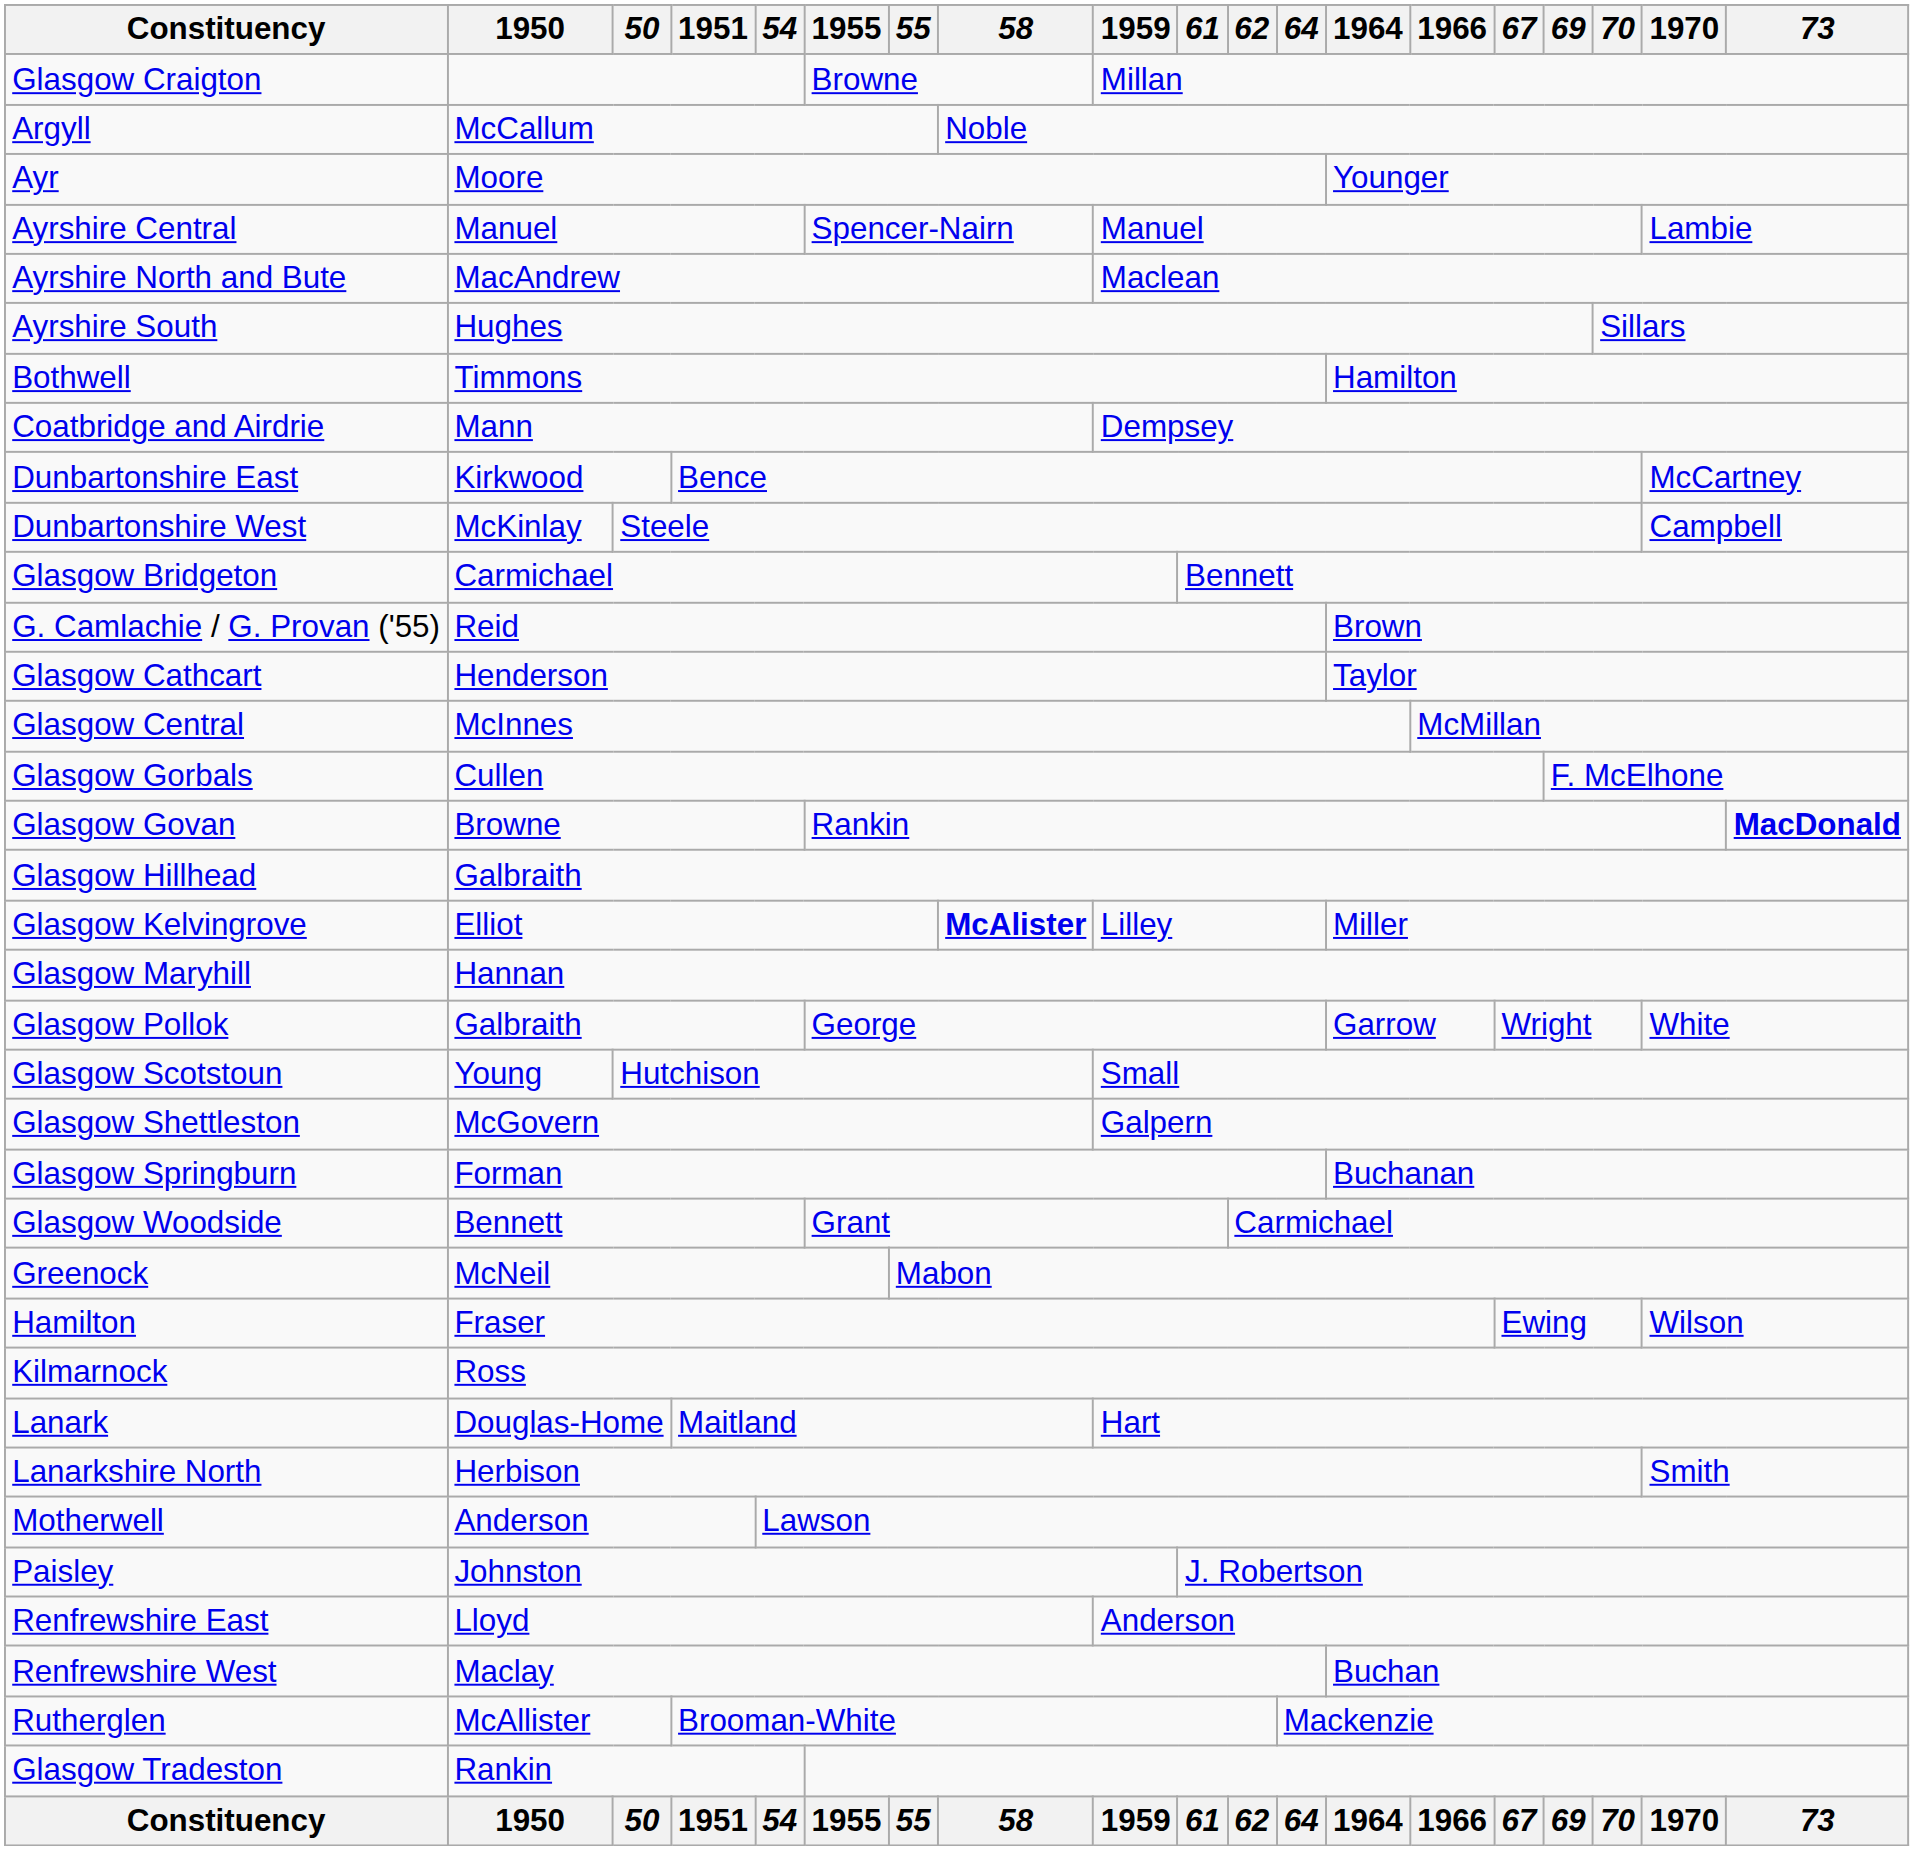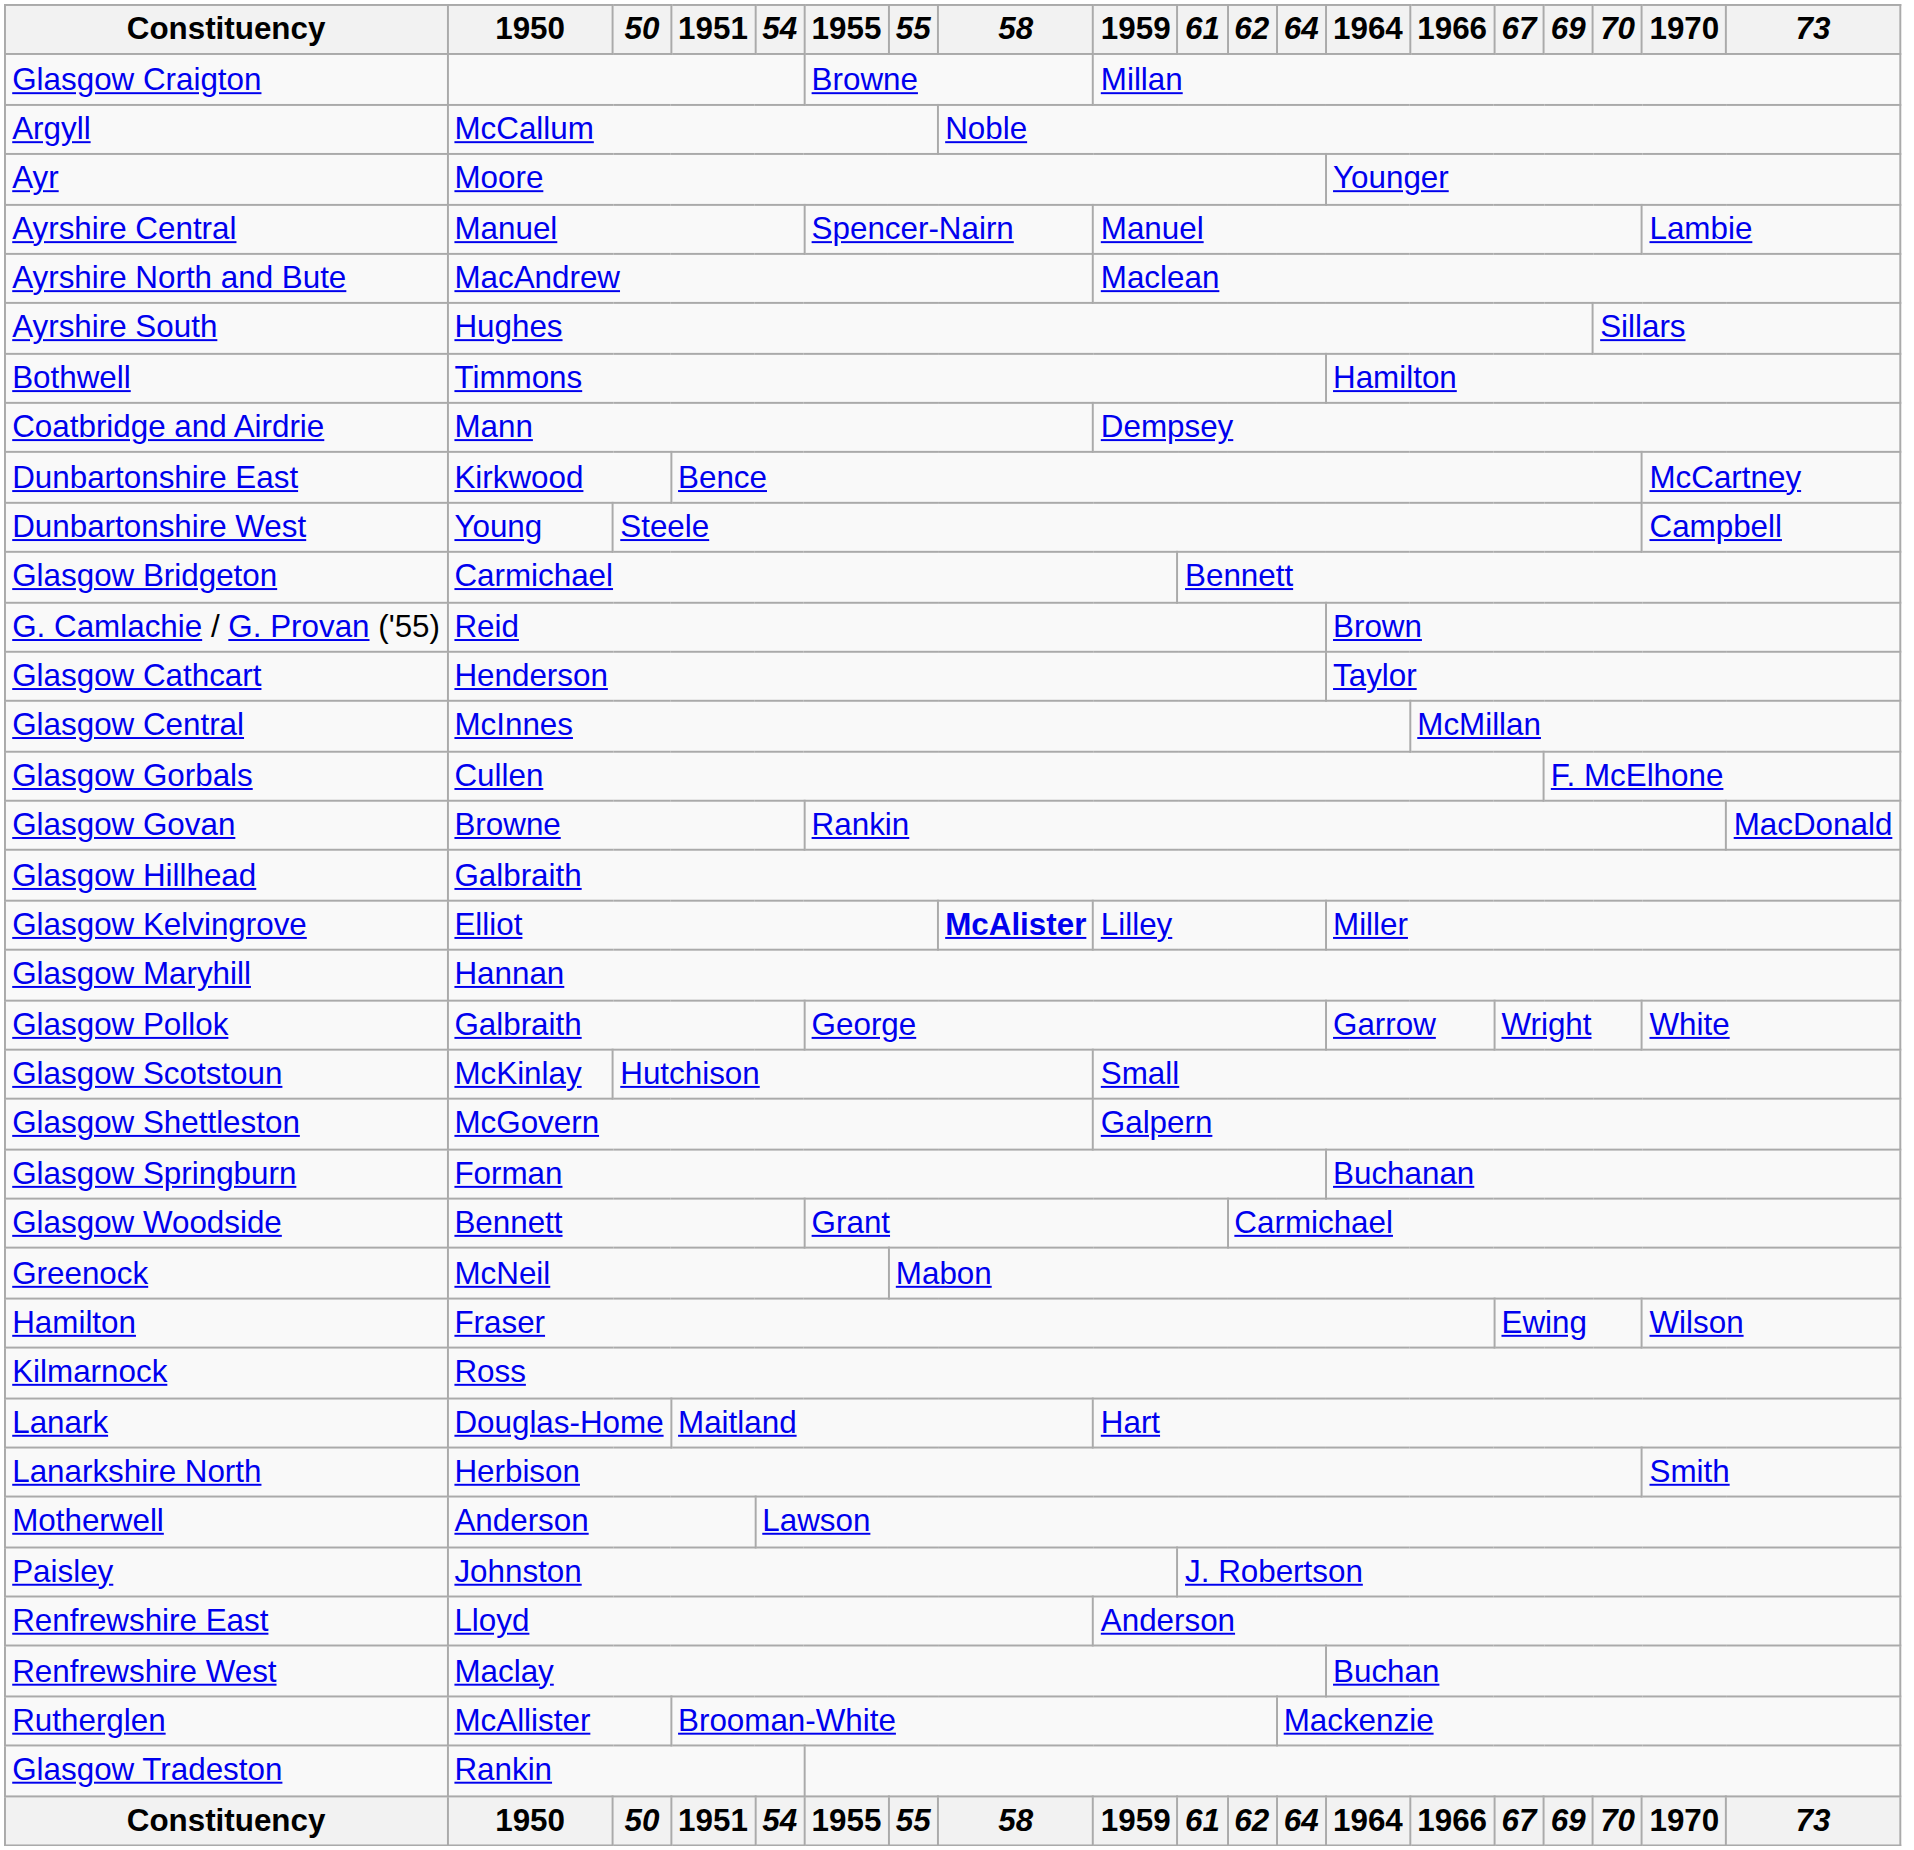(518, 526) McKinlay -> (498, 526) Young
(1817, 825) bold -> (1813, 825) normal
(498, 1073) Young -> (518, 1073) McKinlay
